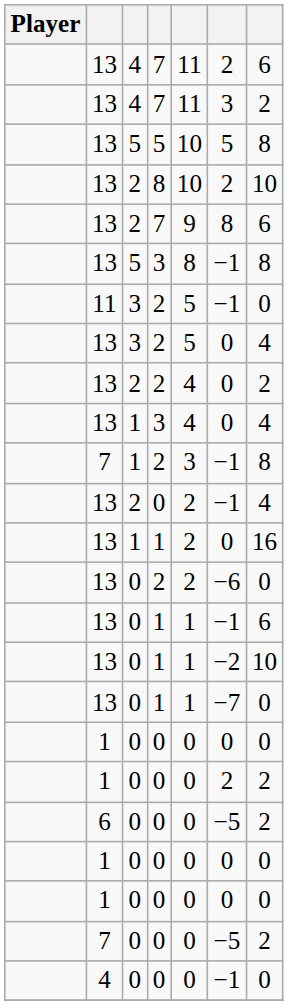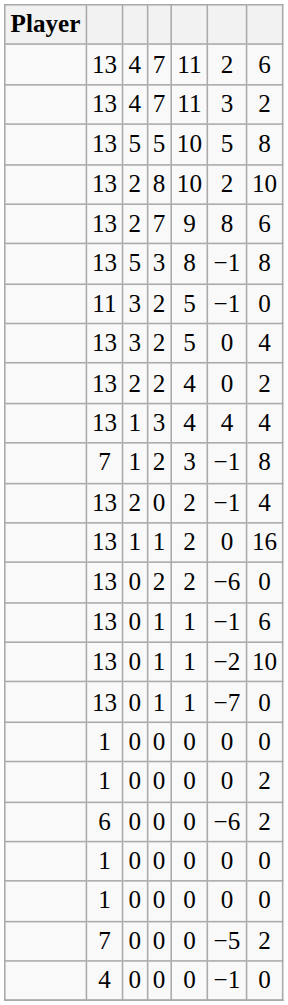(227, 422) 0 -> (227, 422) 4
(227, 781) 2 -> (227, 781) 0
(227, 821) −5 -> (227, 821) −6
